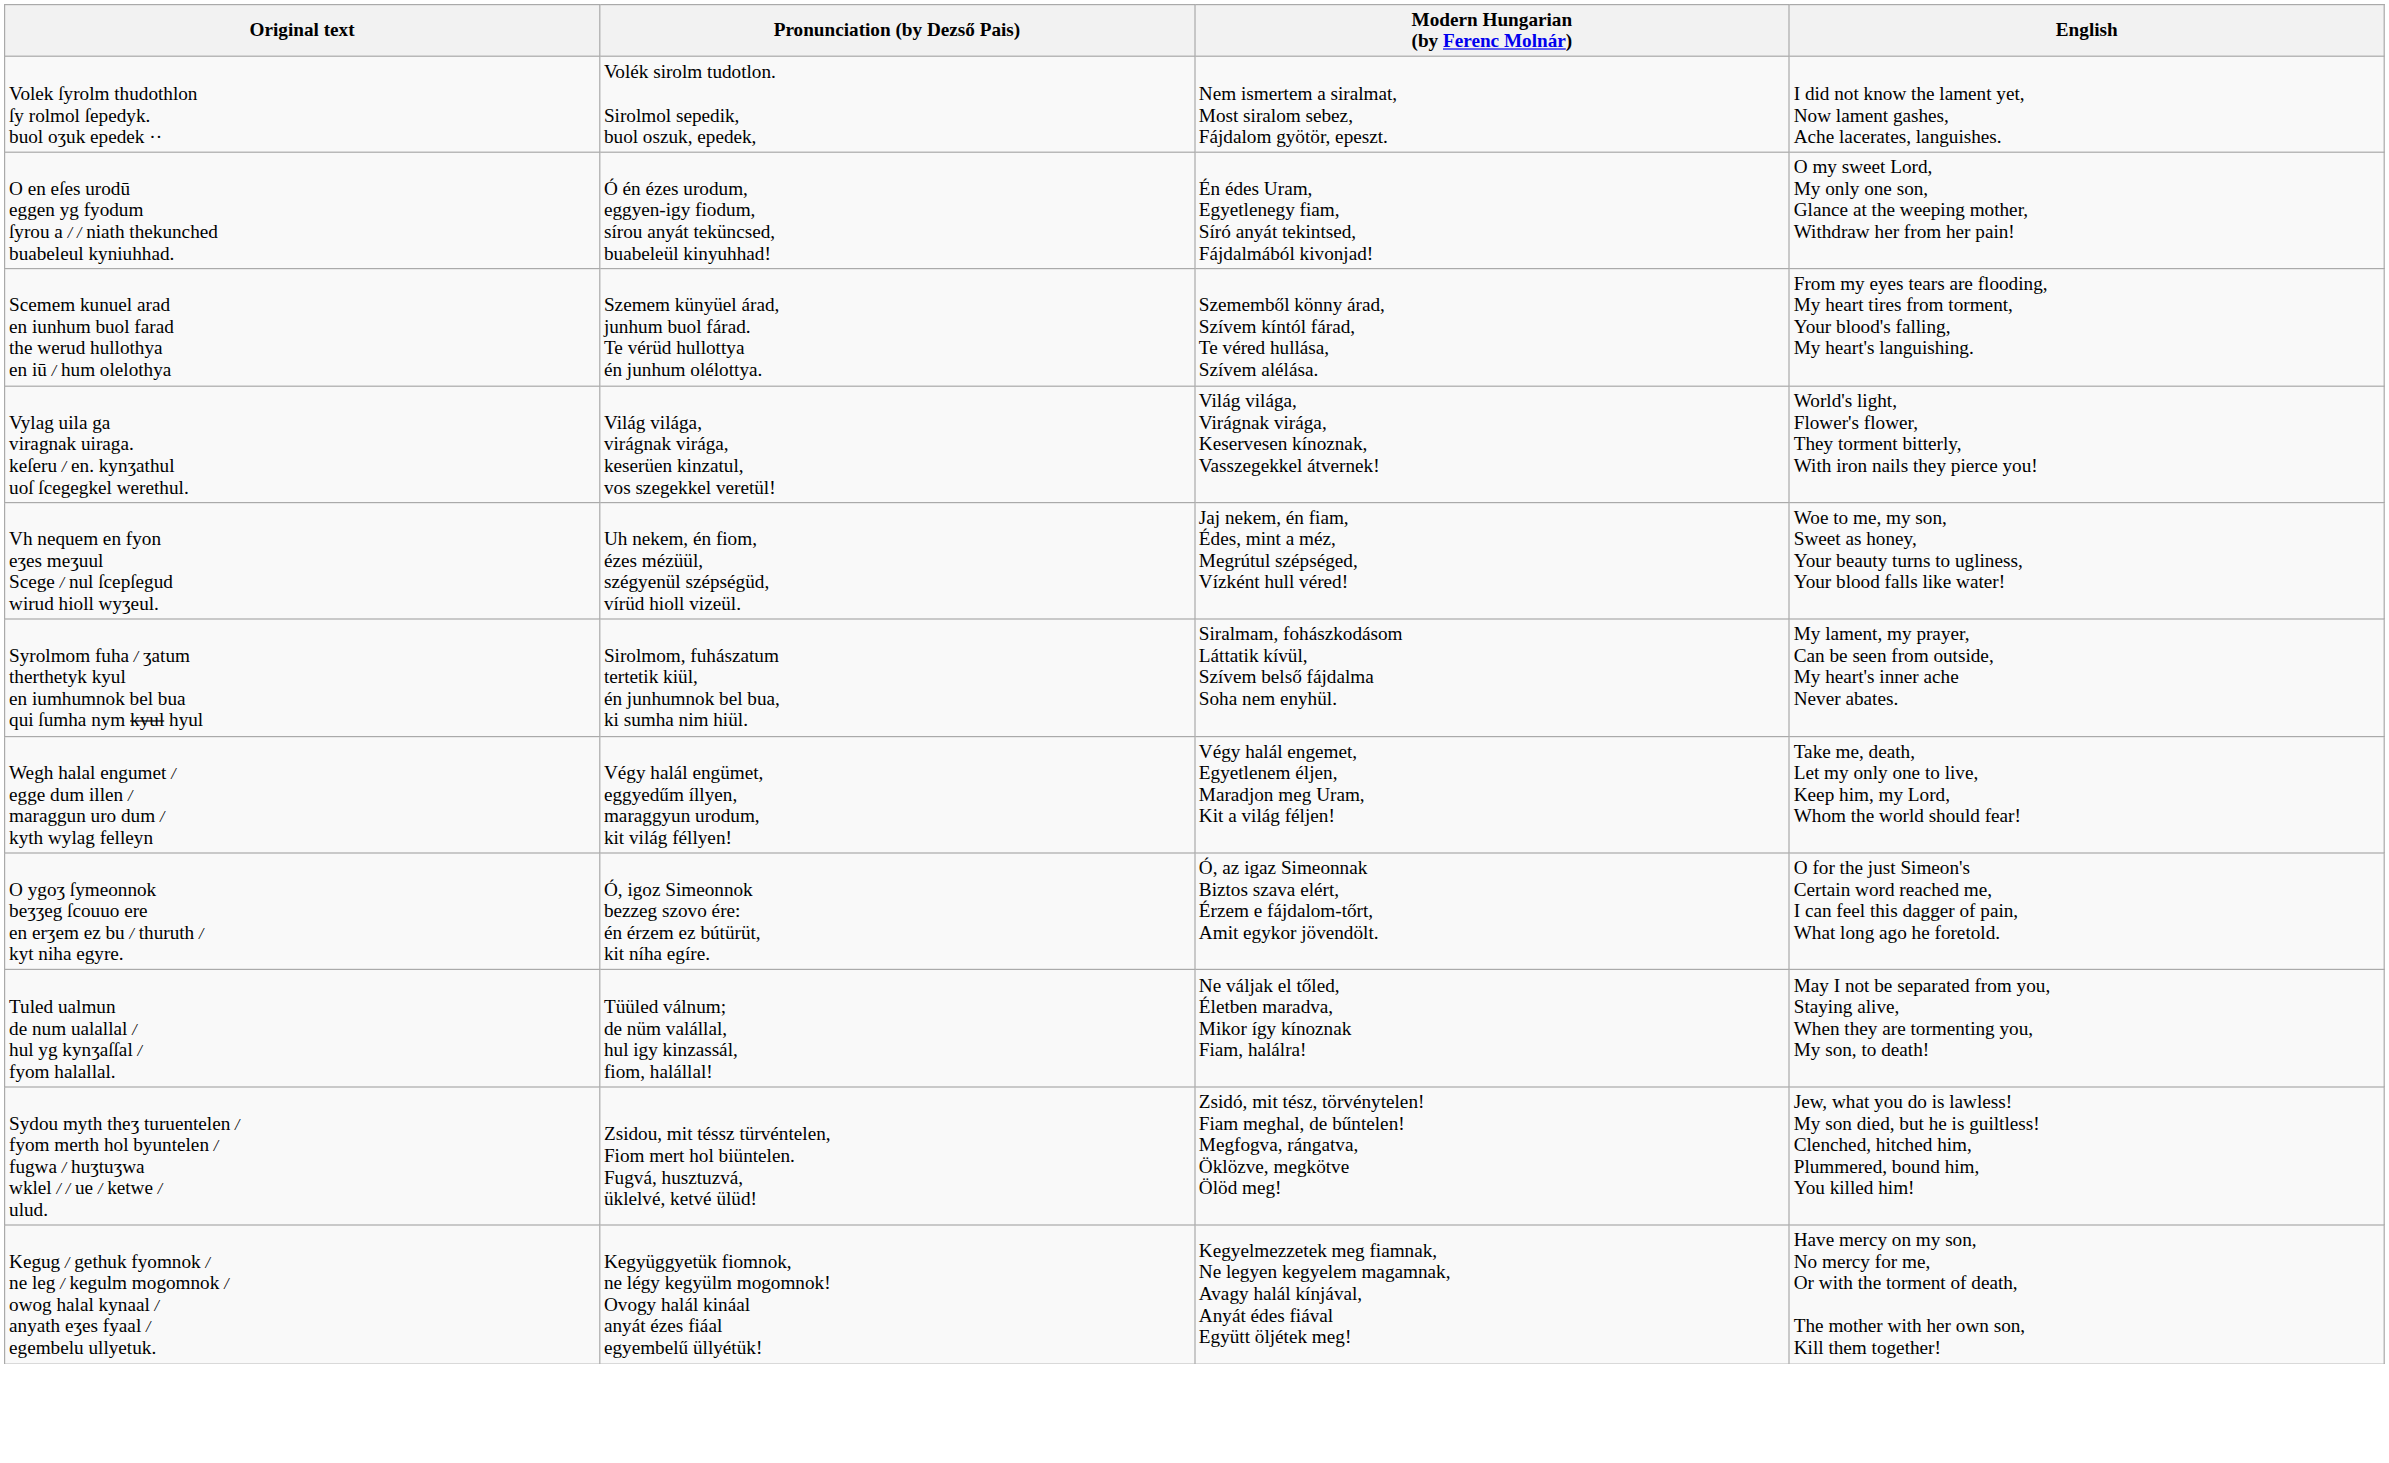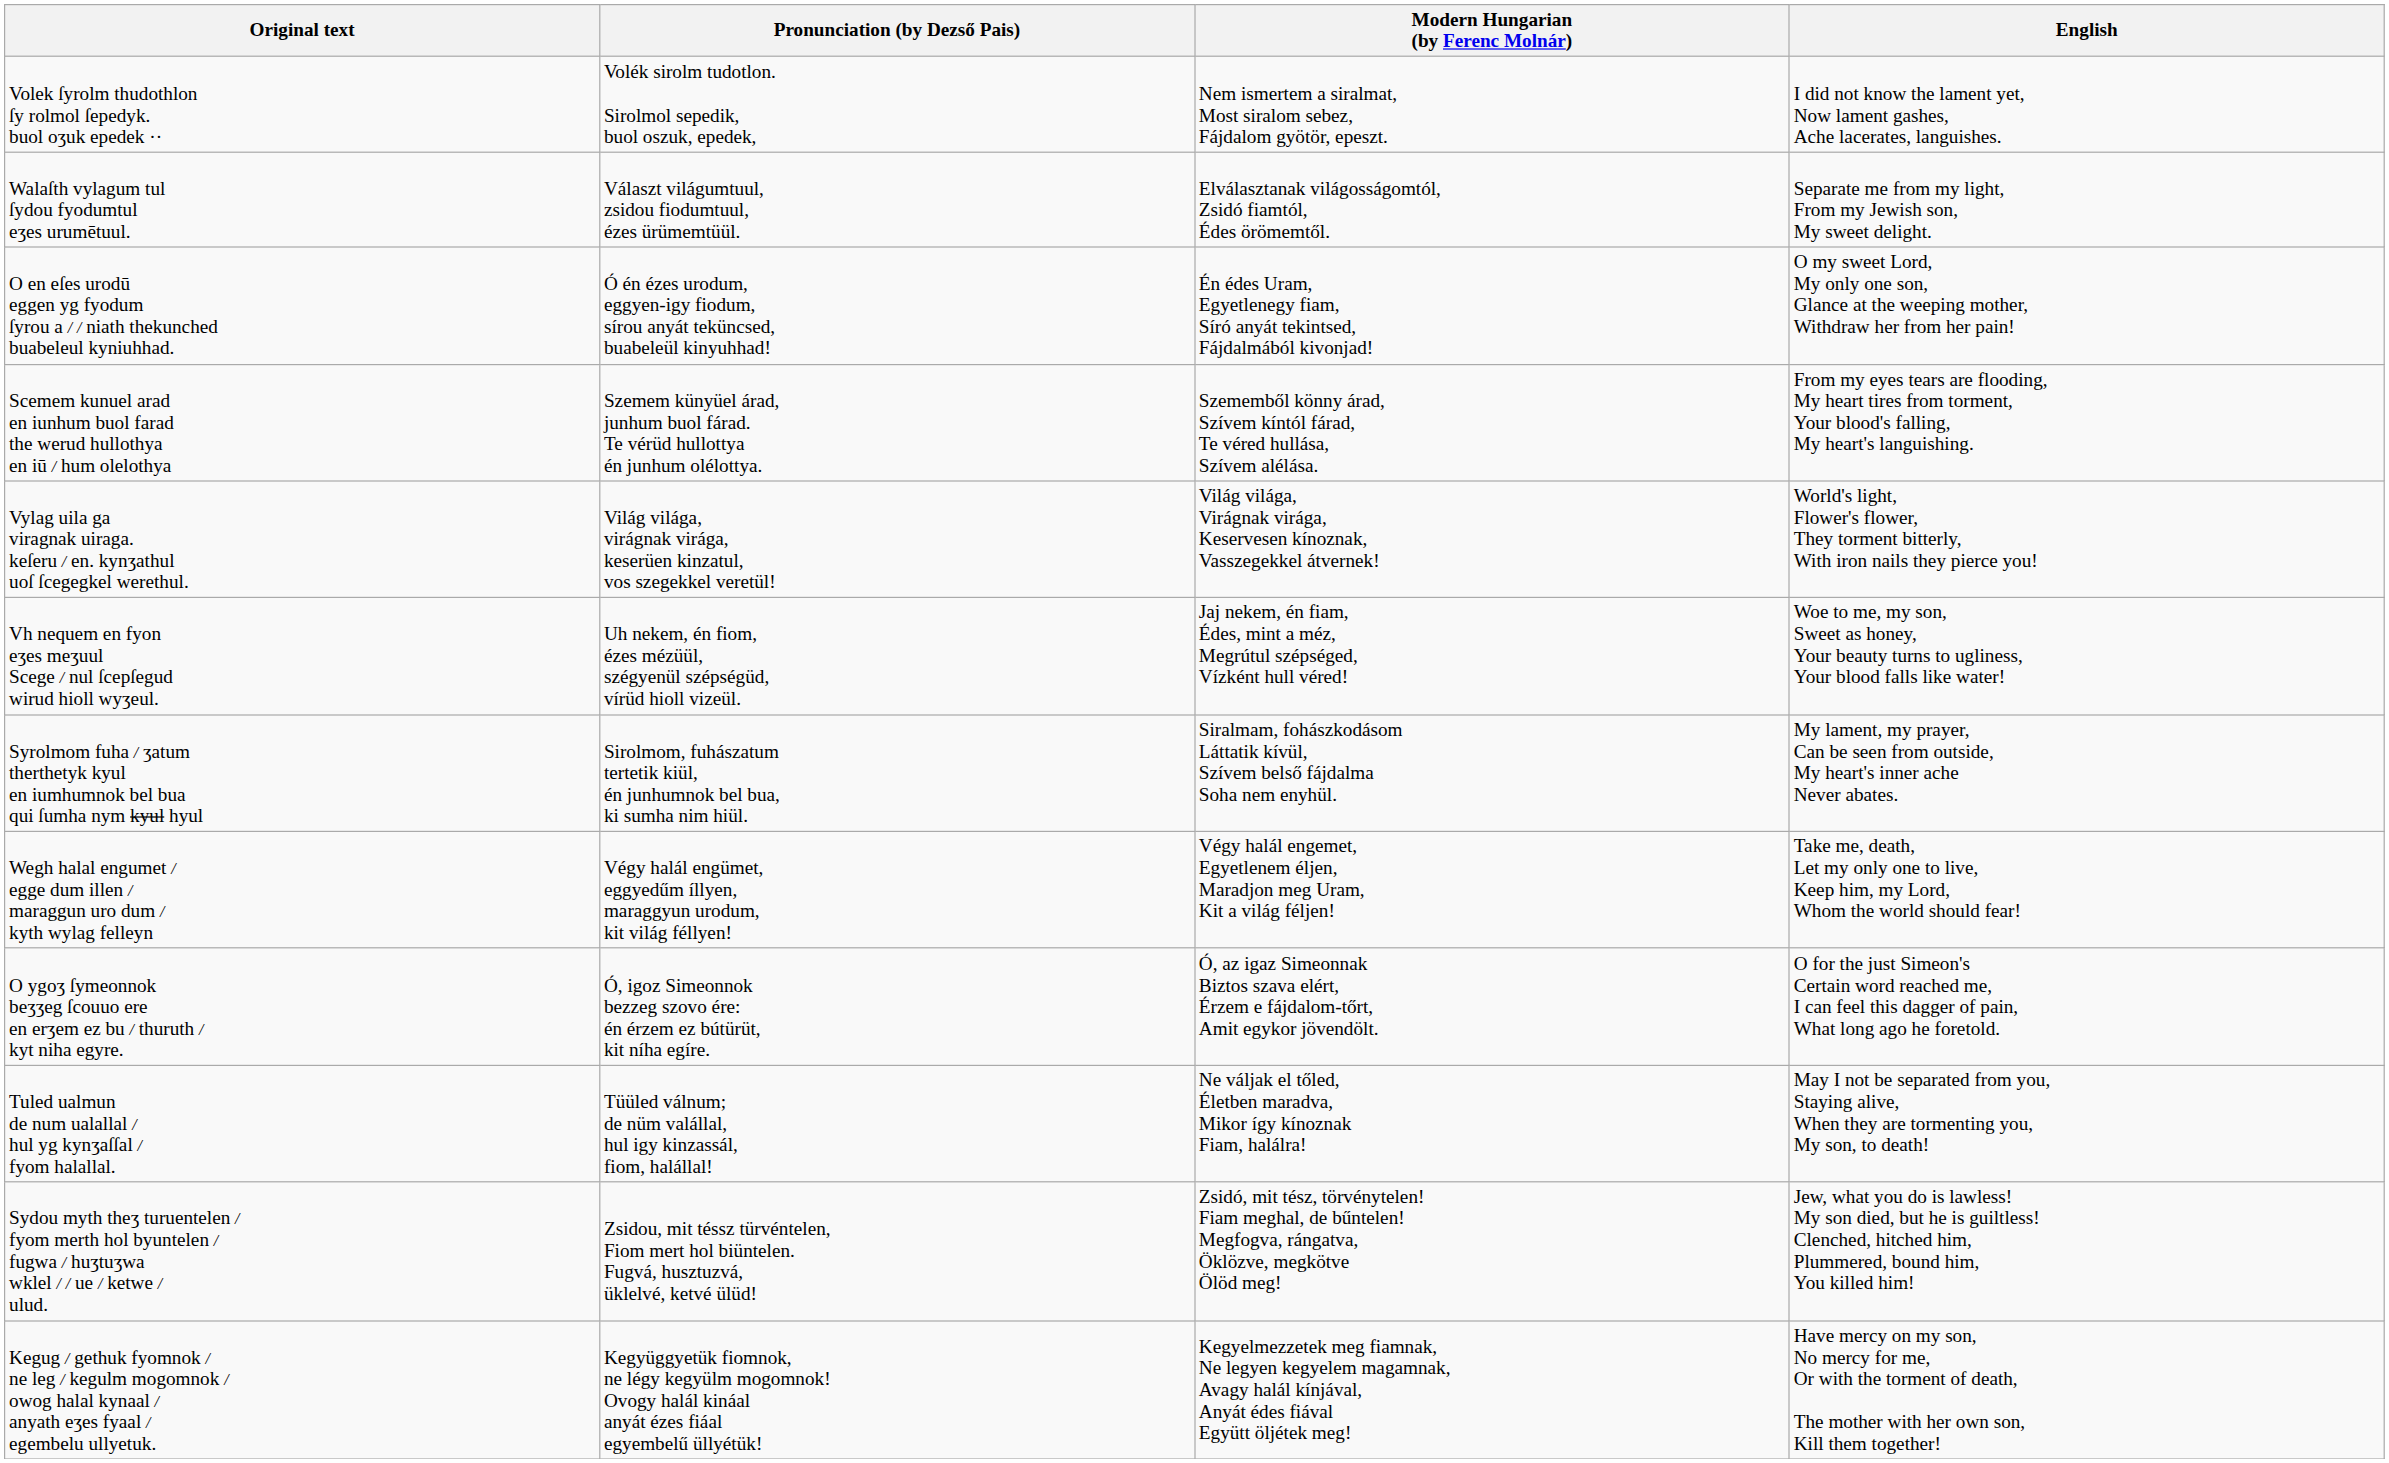+ row: (87, 210)
